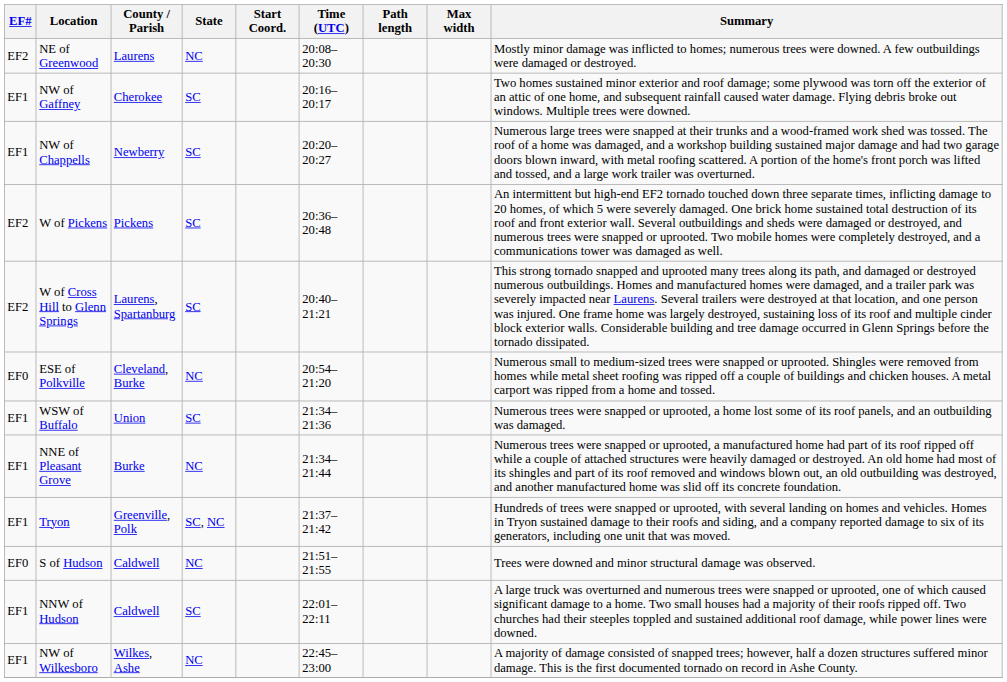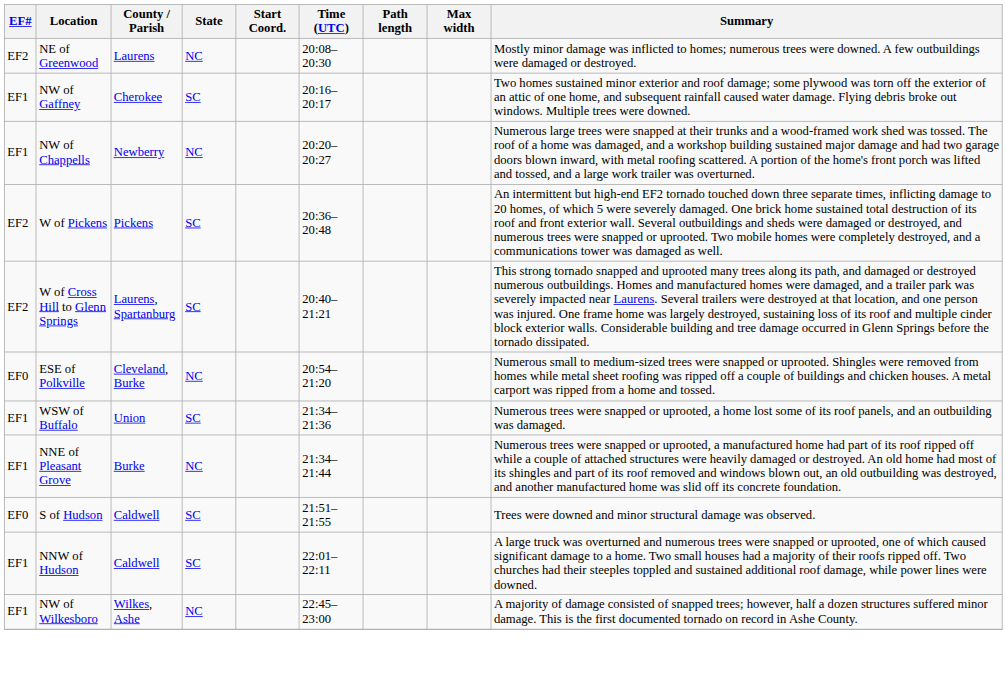(193, 152) SC -> (194, 152) NC
- row: (54, 521)
(194, 563) NC -> (193, 514) SC
